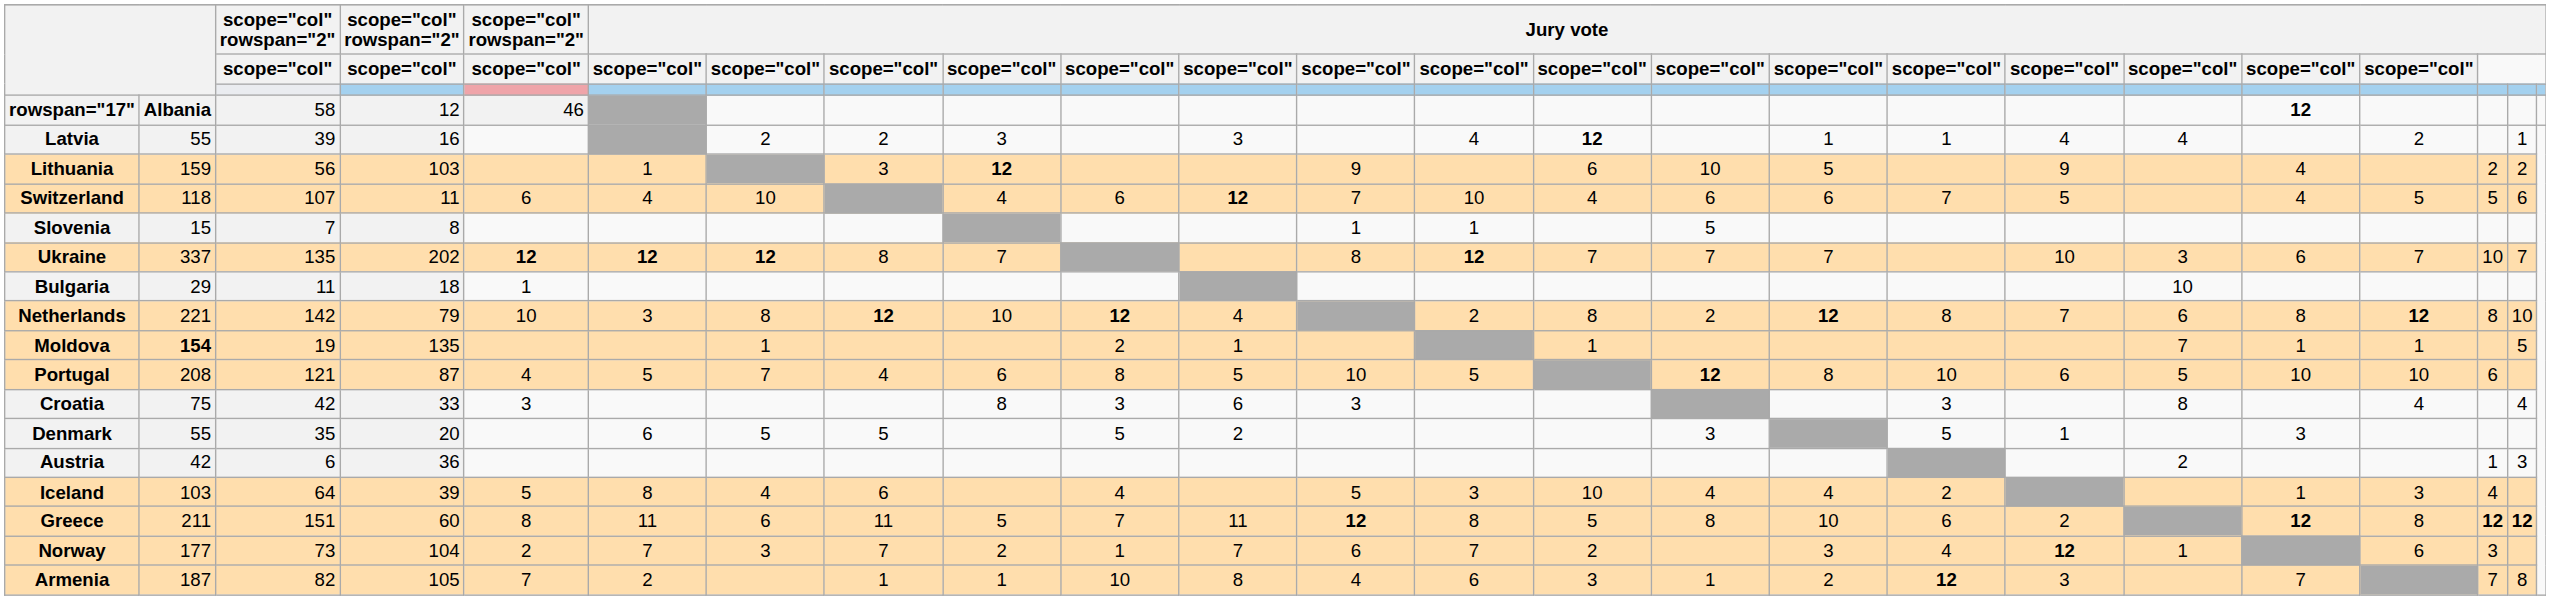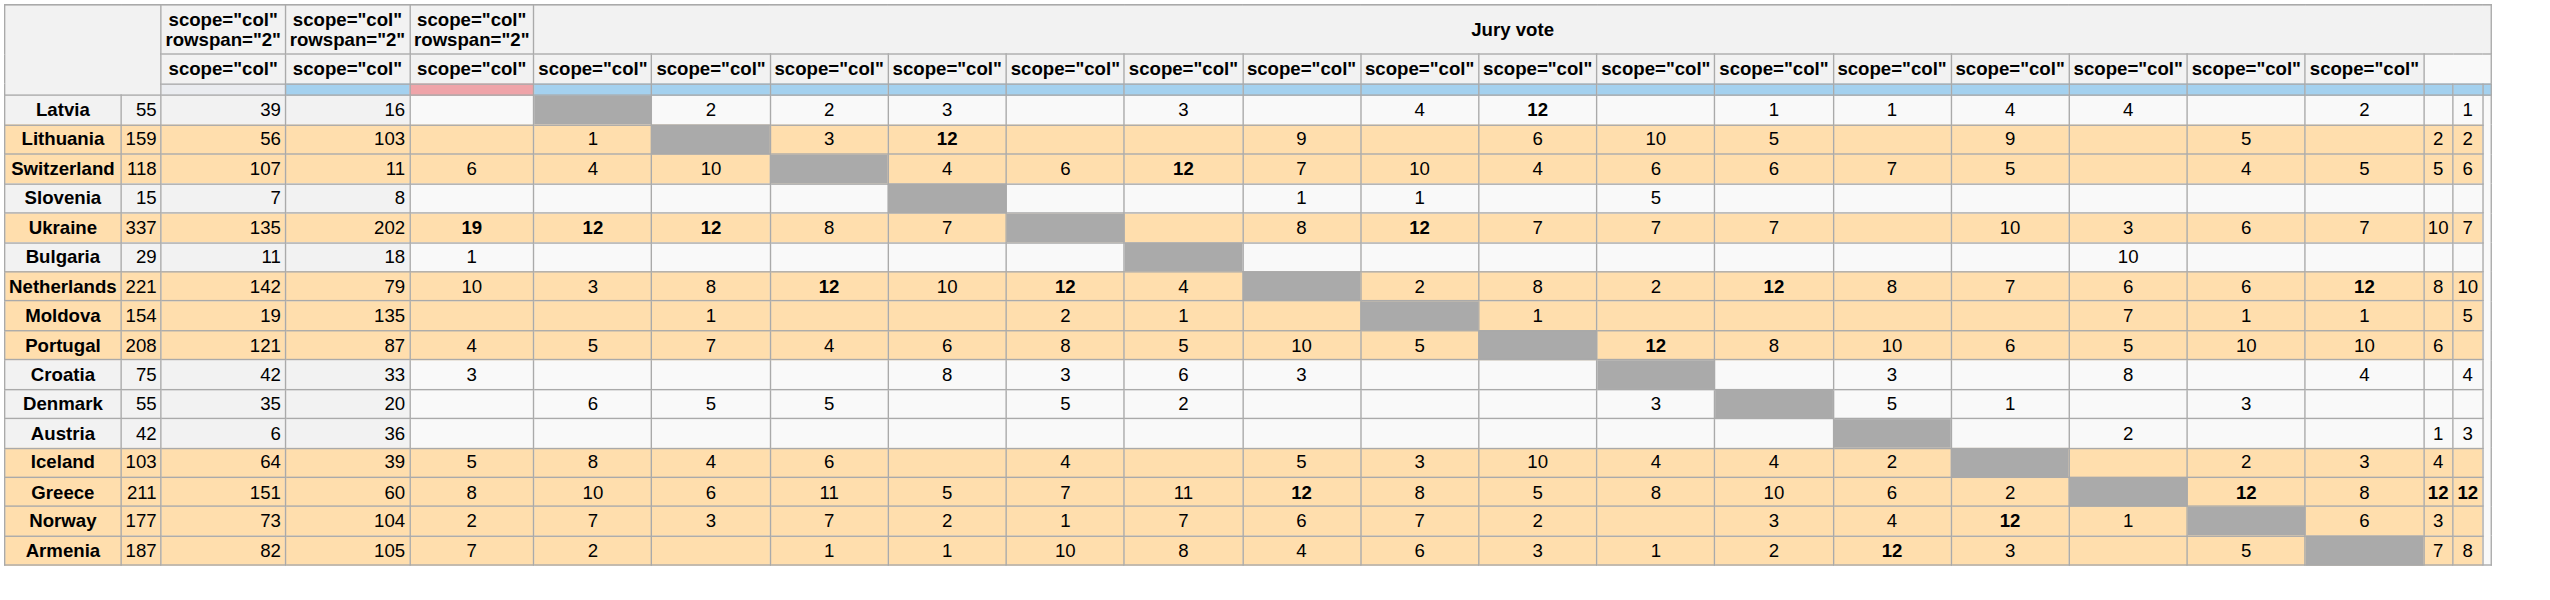- row: (72, 110)
(2301, 169) 4 -> (2246, 139) 5
(526, 257) 12 -> (472, 227) 19
(2301, 315) 8 -> (2246, 286) 6
(196, 345) bold -> (141, 315) normal
(2301, 492) 1 -> (2246, 462) 2
(647, 521) 11 -> (593, 492) 10
(2301, 580) 7 -> (2246, 550) 5
